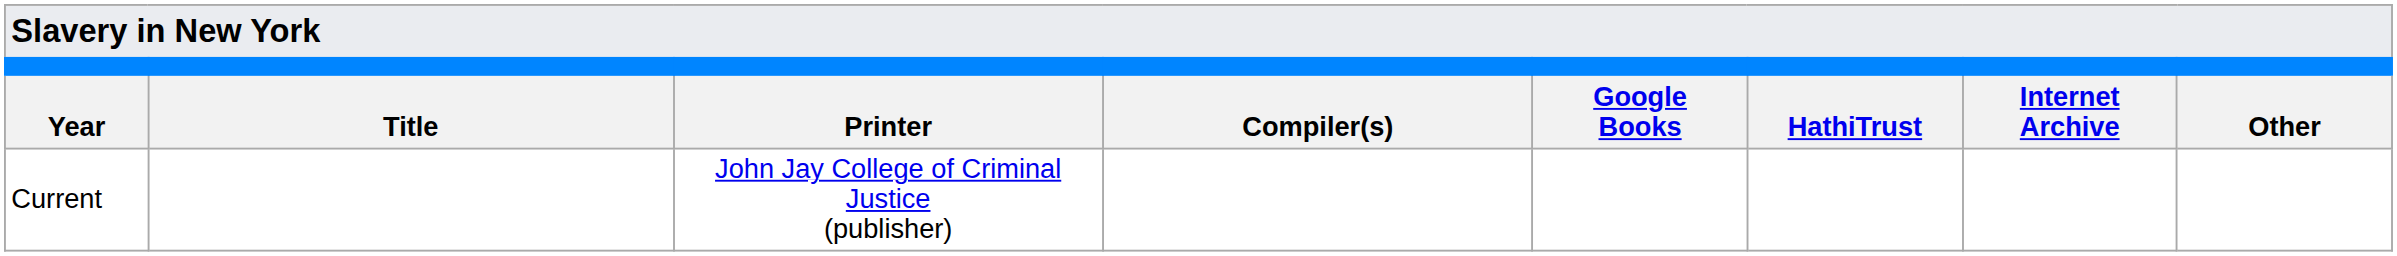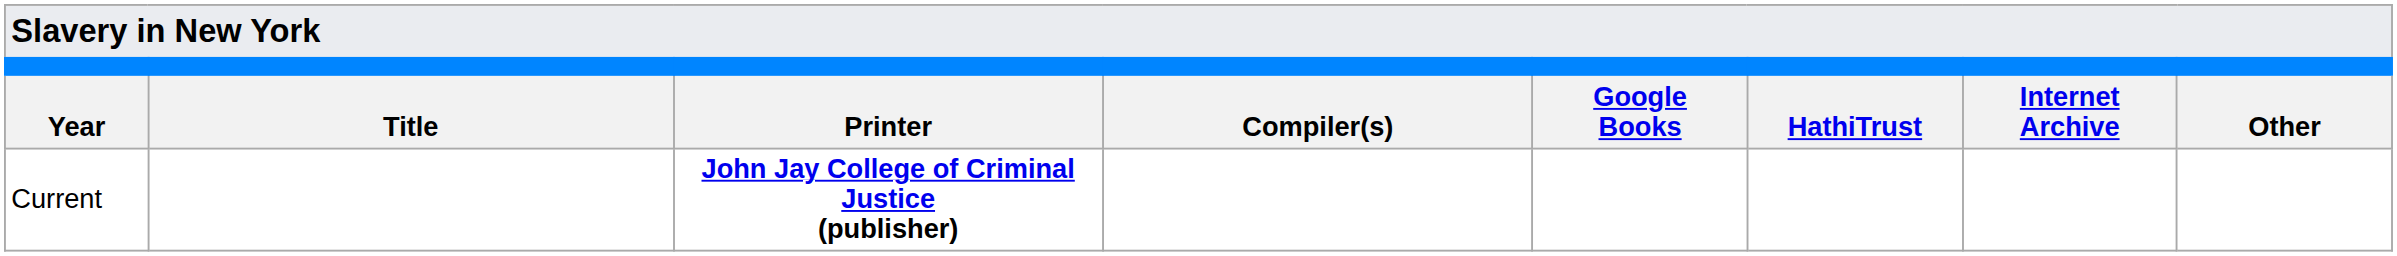(888, 200) normal -> (888, 200) bold
